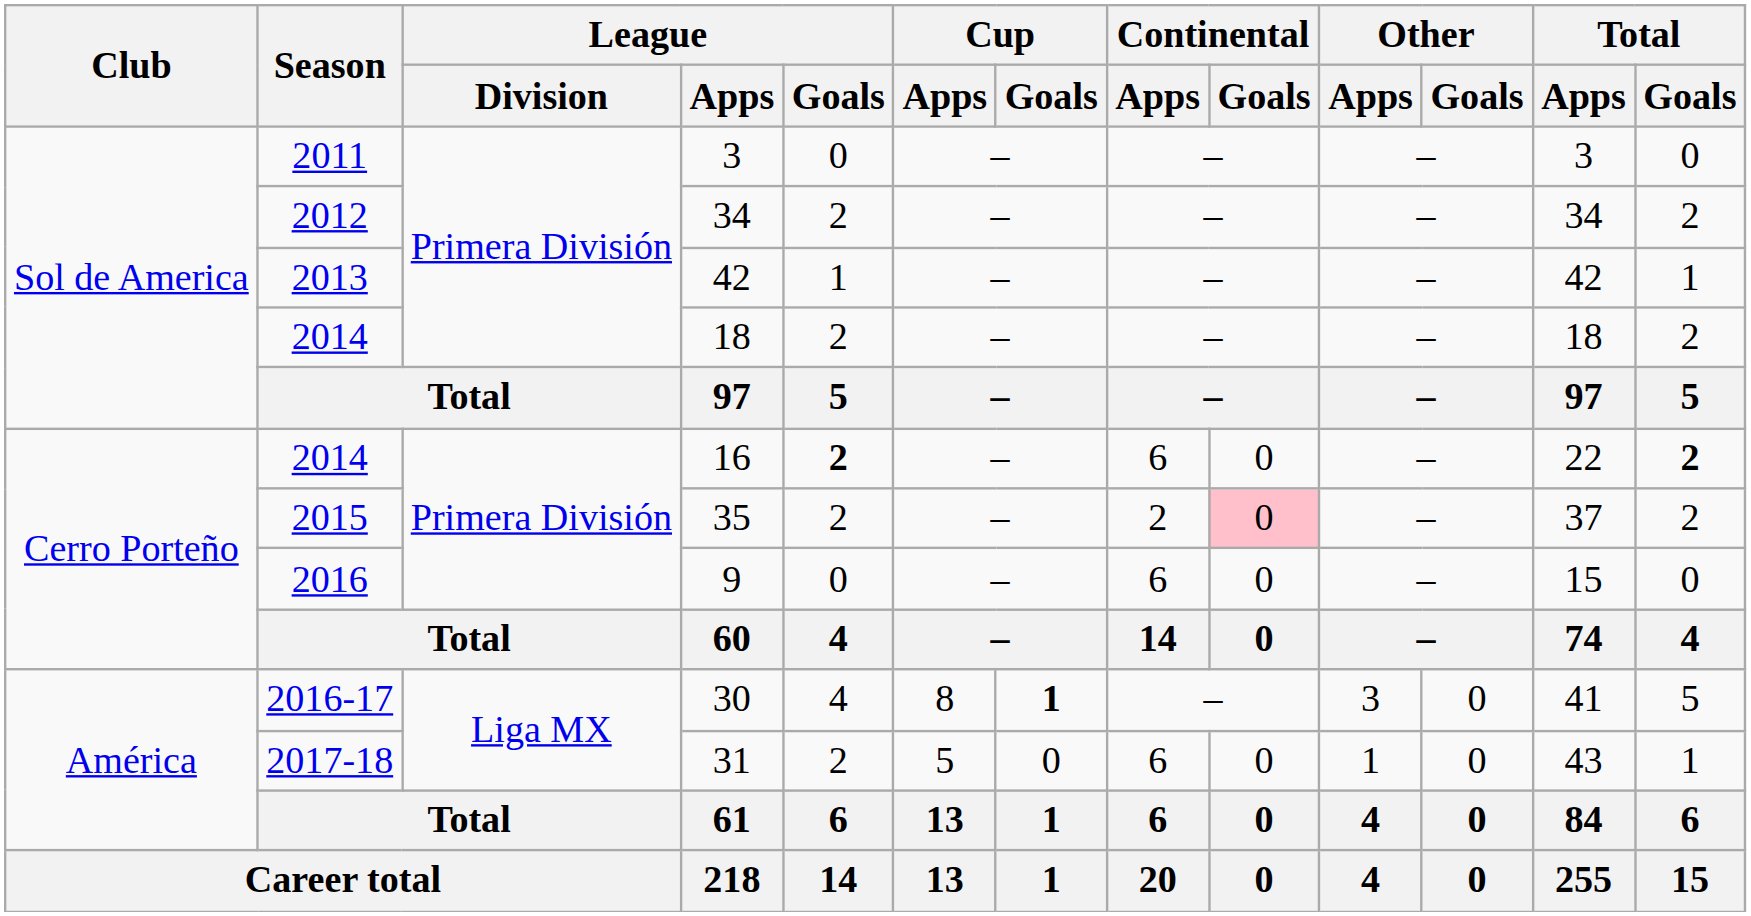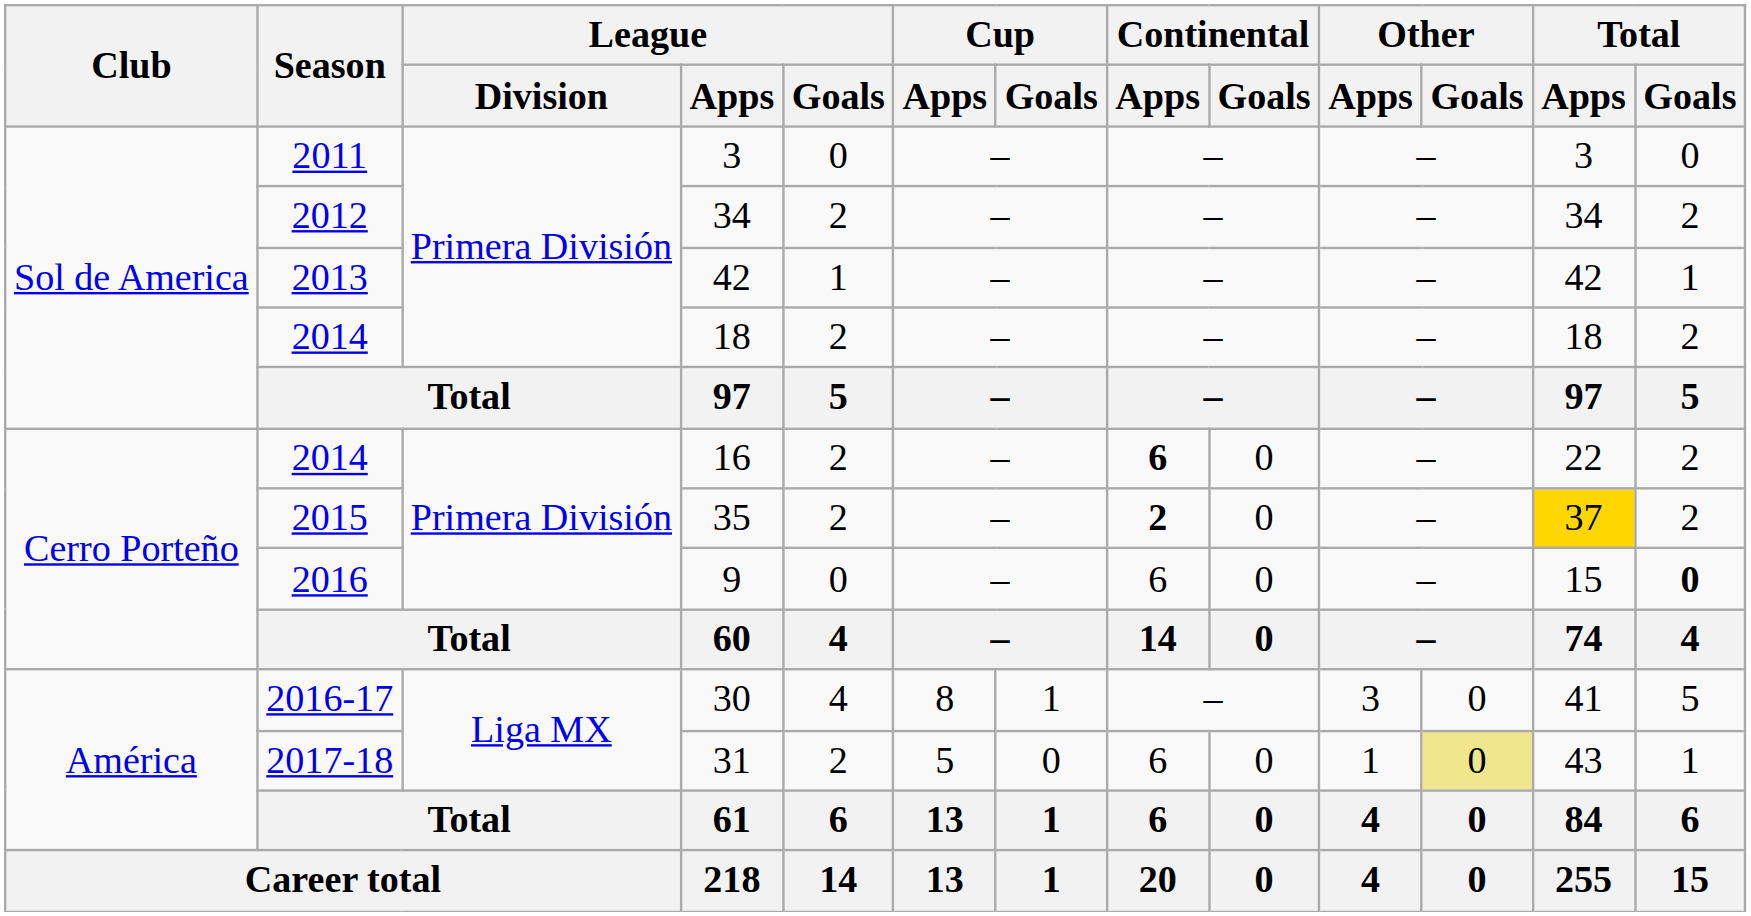(838, 457) bold -> (838, 457) normal
(1158, 457) normal -> (1158, 457) bold
(1690, 457) bold -> (1690, 457) normal
(1158, 517) normal -> (1158, 517) bold
(1264, 517) pink background -> (1264, 517) no background
(1583, 517) no background -> (1583, 517) gold background
(1690, 578) normal -> (1690, 578) bold
(1051, 699) bold -> (1051, 699) normal
(1477, 759) no background -> (1477, 759) khaki background
